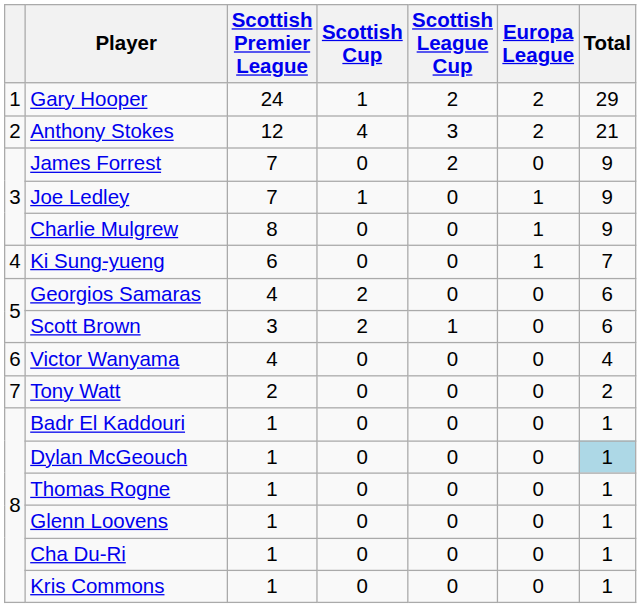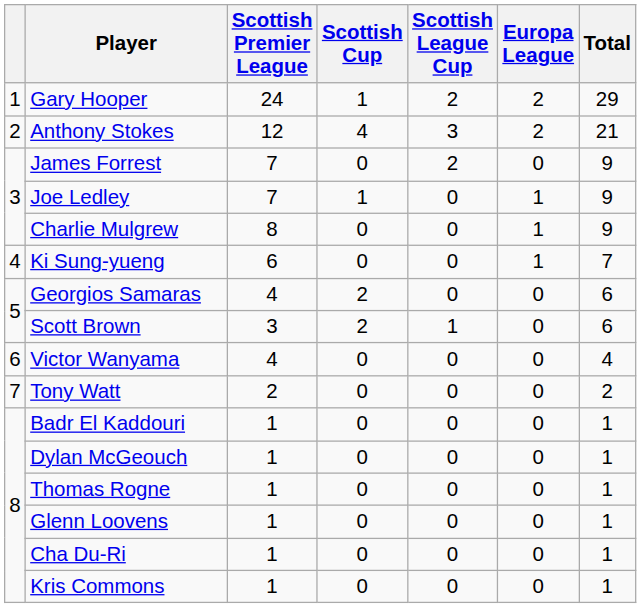(607, 456) lightblue background -> (607, 456) no background
